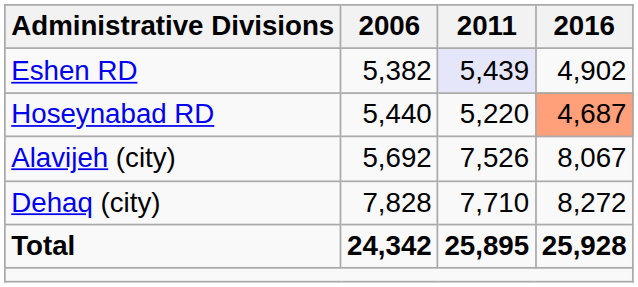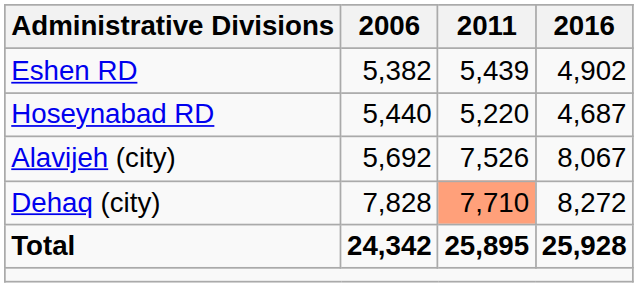(494, 70) lavender background -> (494, 70) no background
(592, 114) lightsalmon background -> (592, 114) no background
(494, 202) no background -> (494, 202) lightsalmon background
